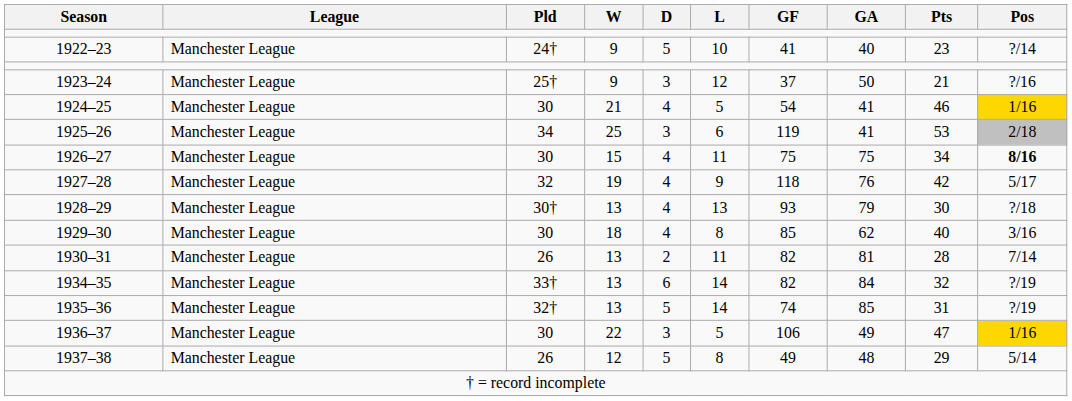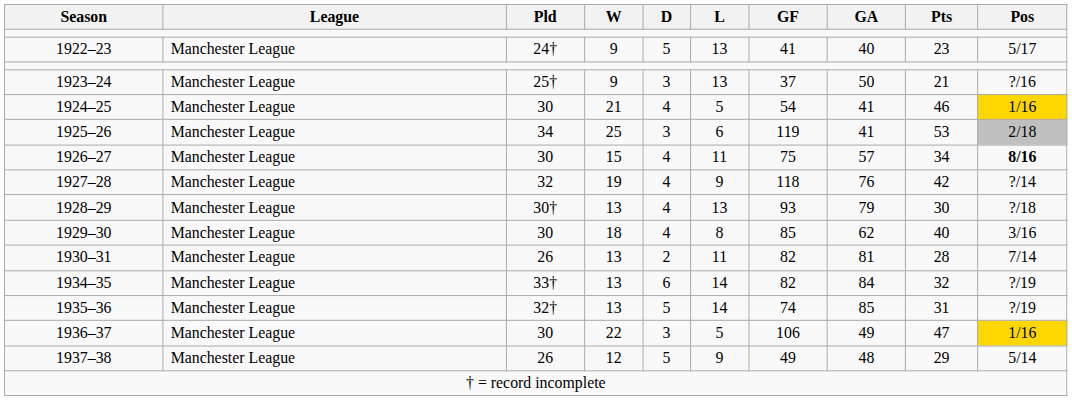(719, 49) 10 -> (719, 49) 13
(1022, 49) ?/14 -> (1022, 49) 5/17
(719, 81) 12 -> (719, 81) 13
(866, 157) 75 -> (866, 157) 57
(1022, 182) 5/17 -> (1022, 182) ?/14
(719, 358) 8 -> (719, 358) 9
